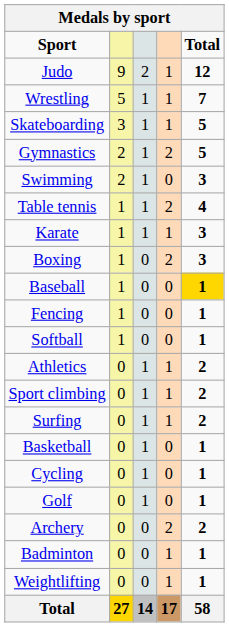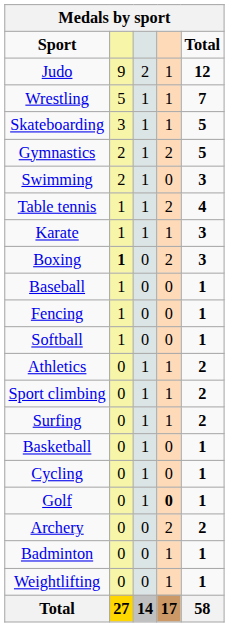(121, 259) normal -> (121, 259) bold
(202, 286) gold background -> (202, 286) no background
(169, 500) normal -> (169, 500) bold
